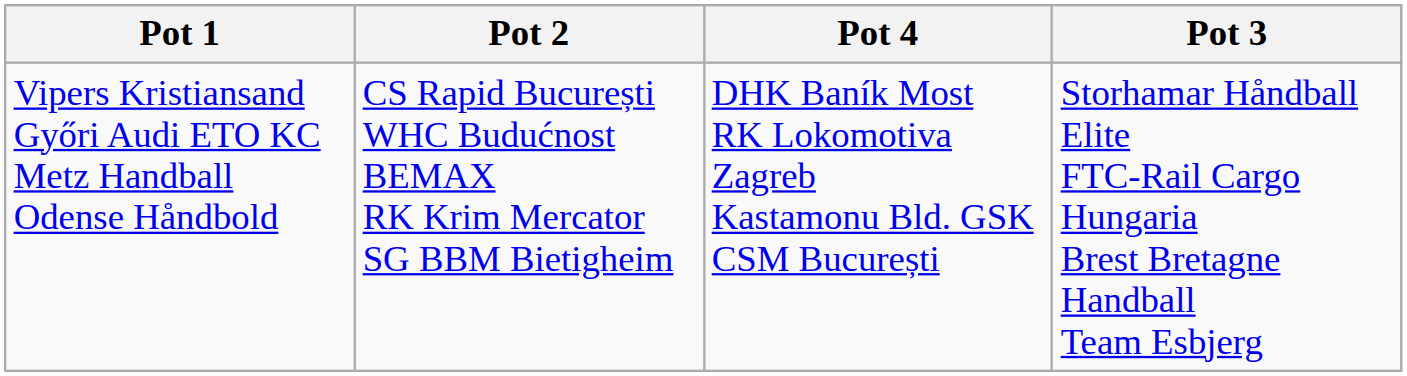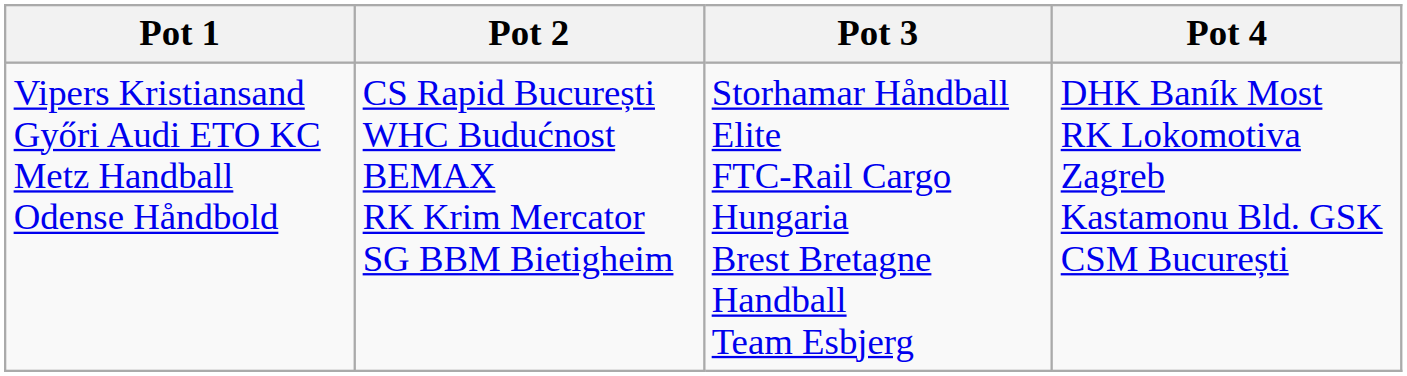columns swapped: (1227, 33) <-> (878, 33)
